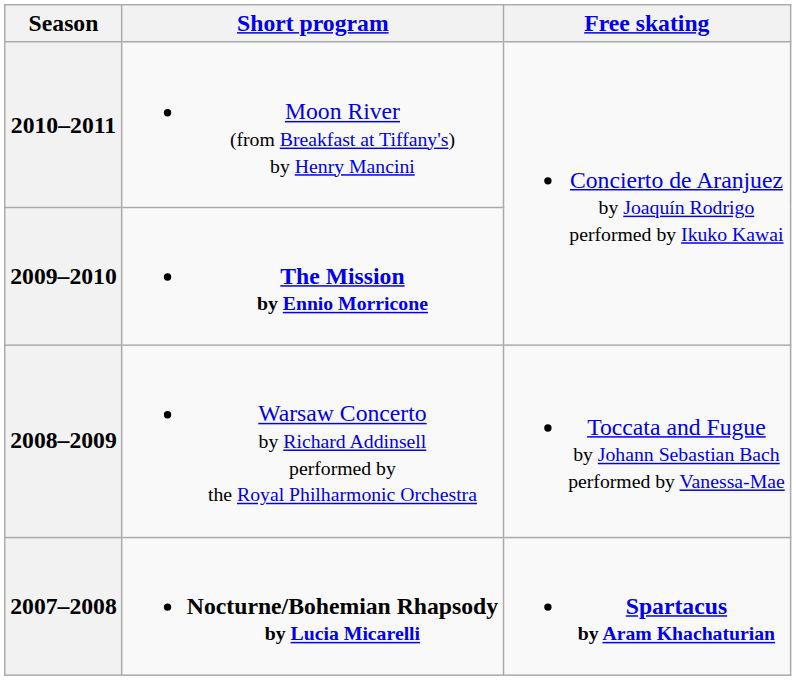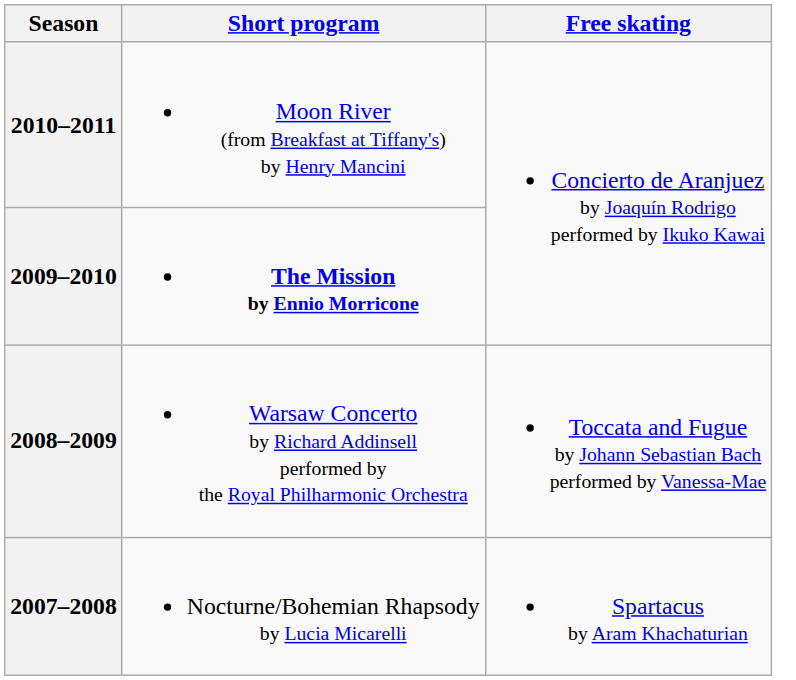(313, 619) bold -> (304, 619) normal
(647, 619) bold -> (628, 619) normal
